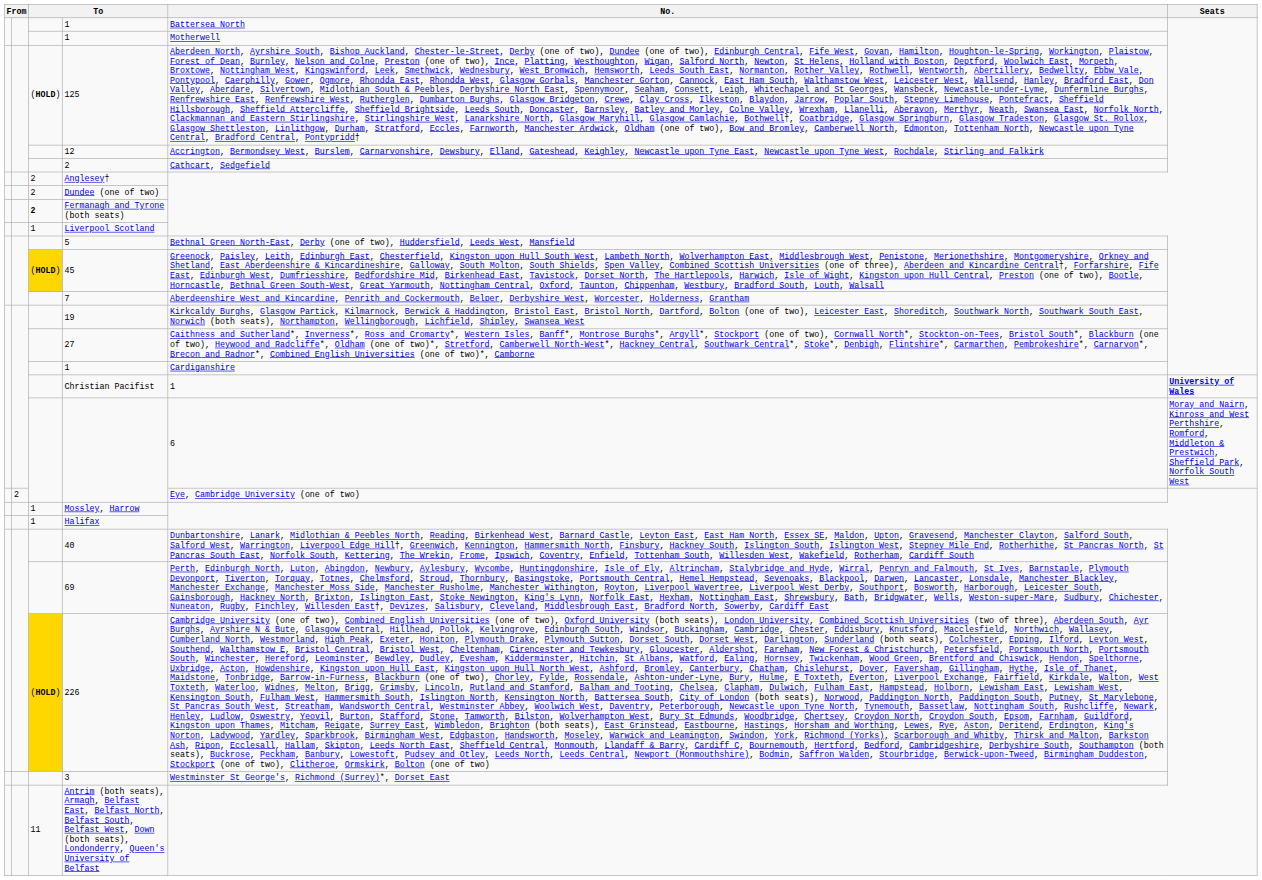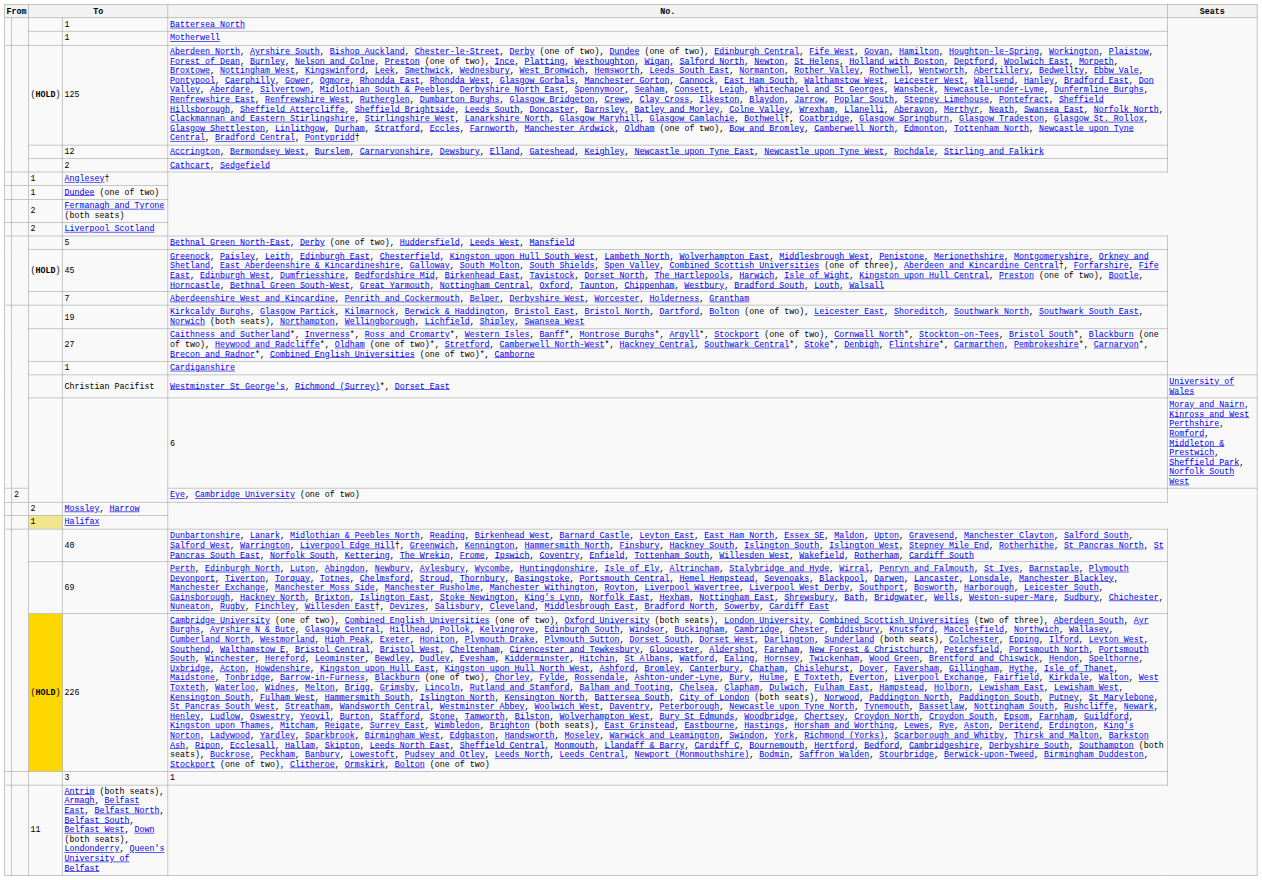(33, 179) 2 -> (33, 179) 1
(33, 192) 2 -> (33, 192) 1
(33, 211) bold -> (33, 211) normal
(33, 229) 1 -> (33, 229) 2
(46, 271) gold background -> (46, 271) no background
(173, 386) 1 -> (310, 386) Westminster St George's, Richmond (Surrey)*, Dorset East
(1202, 386) bold -> (1202, 386) normal
(33, 509) 1 -> (33, 509) 2
(33, 522) no background -> (33, 522) khaki background
(310, 778) Westminster St George's, Richmond (Surrey)*, Dorset East -> (173, 778) 1
